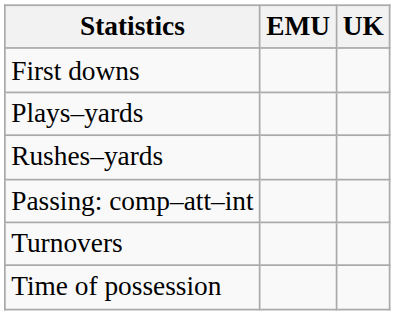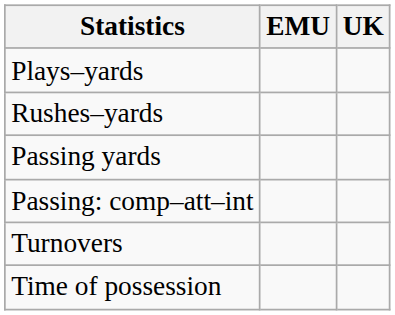- row: (75, 69)
+ row: (86, 156)
